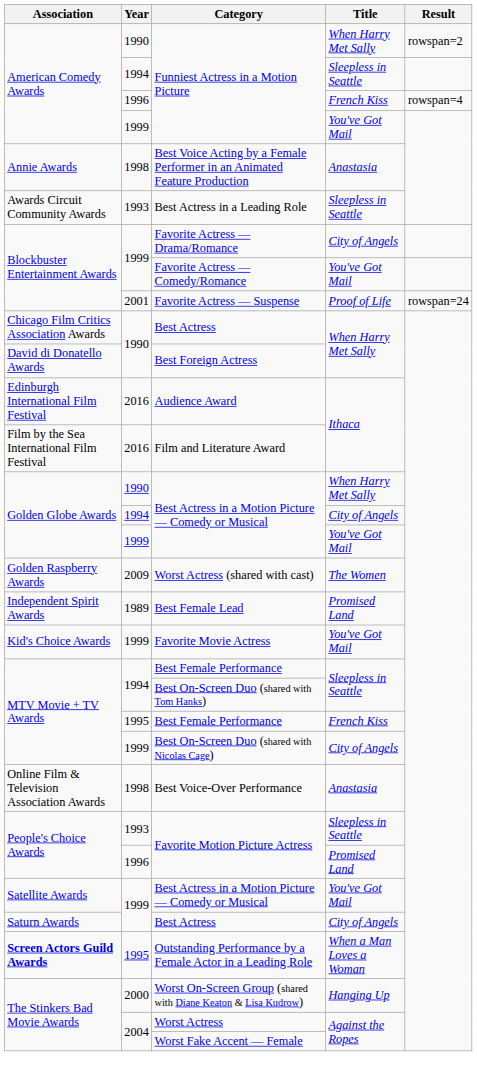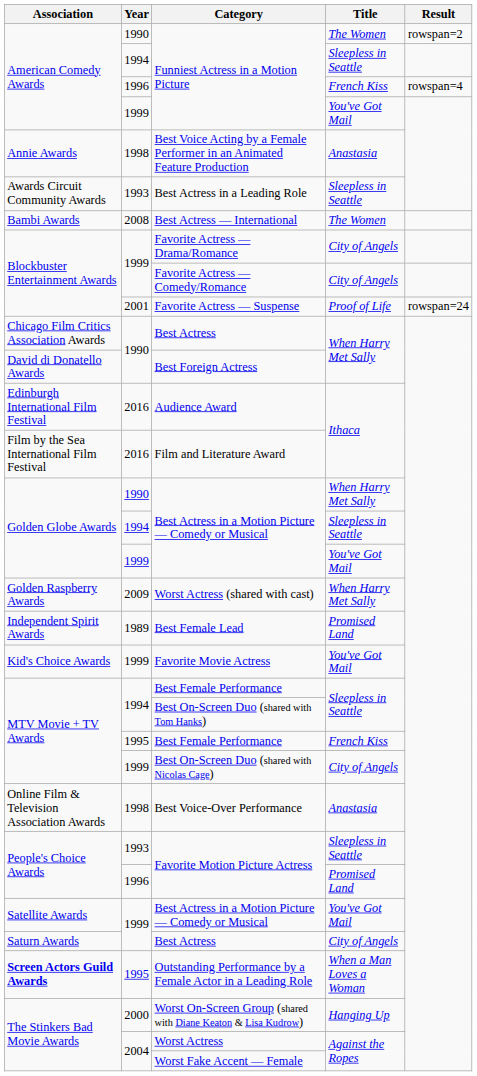(359, 40) When Harry Met Sally -> (357, 33) The Women
+ row: (137, 220)
(355, 274) You've Got Mail -> (363, 280) City of Angels
(363, 515) City of Angels -> (357, 527) Sleepless in Seattle
(357, 575) The Women -> (359, 594) When Harry Met Sally
